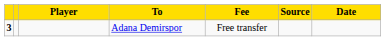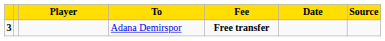columns swapped: (346, 12) <-> (295, 12)
(242, 28) normal -> (242, 28) bold
